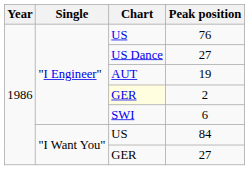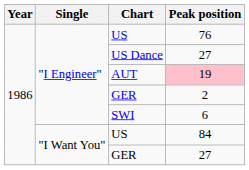(205, 74) no background -> (205, 74) pink background
(124, 94) lightyellow background -> (124, 94) no background
